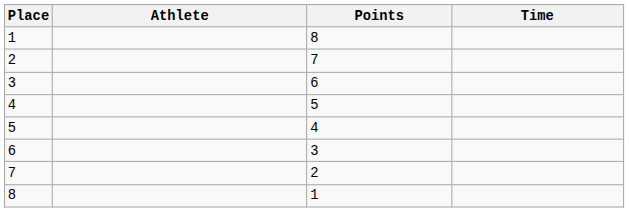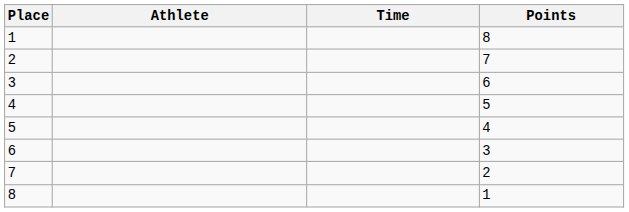columns swapped: (537, 16) <-> (379, 16)
